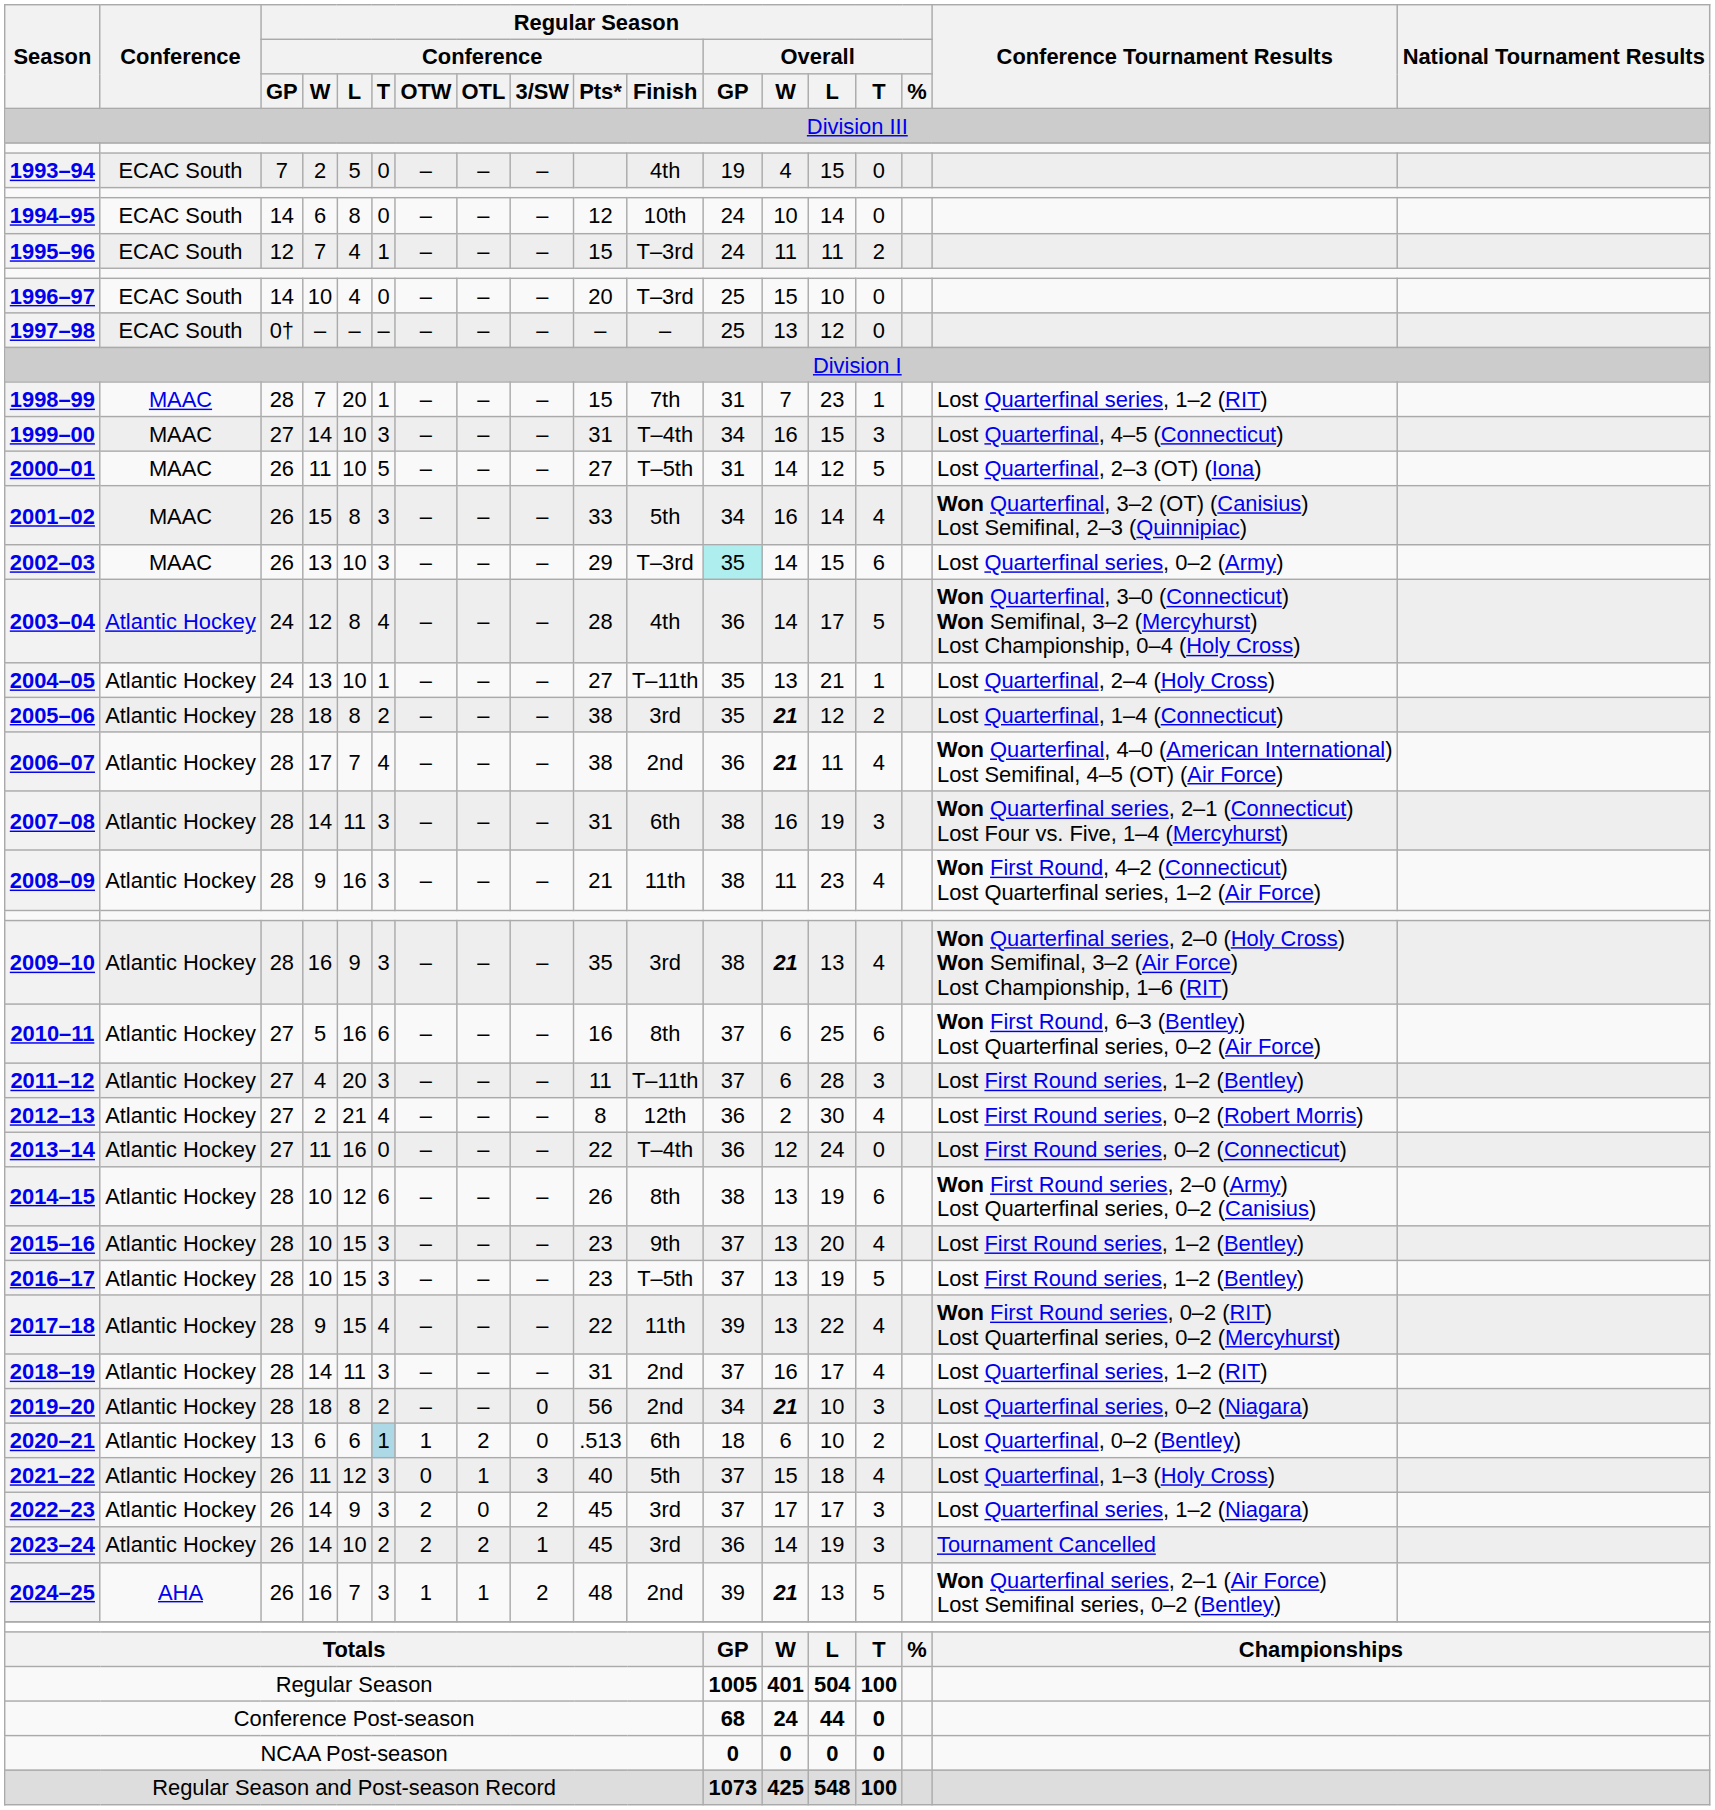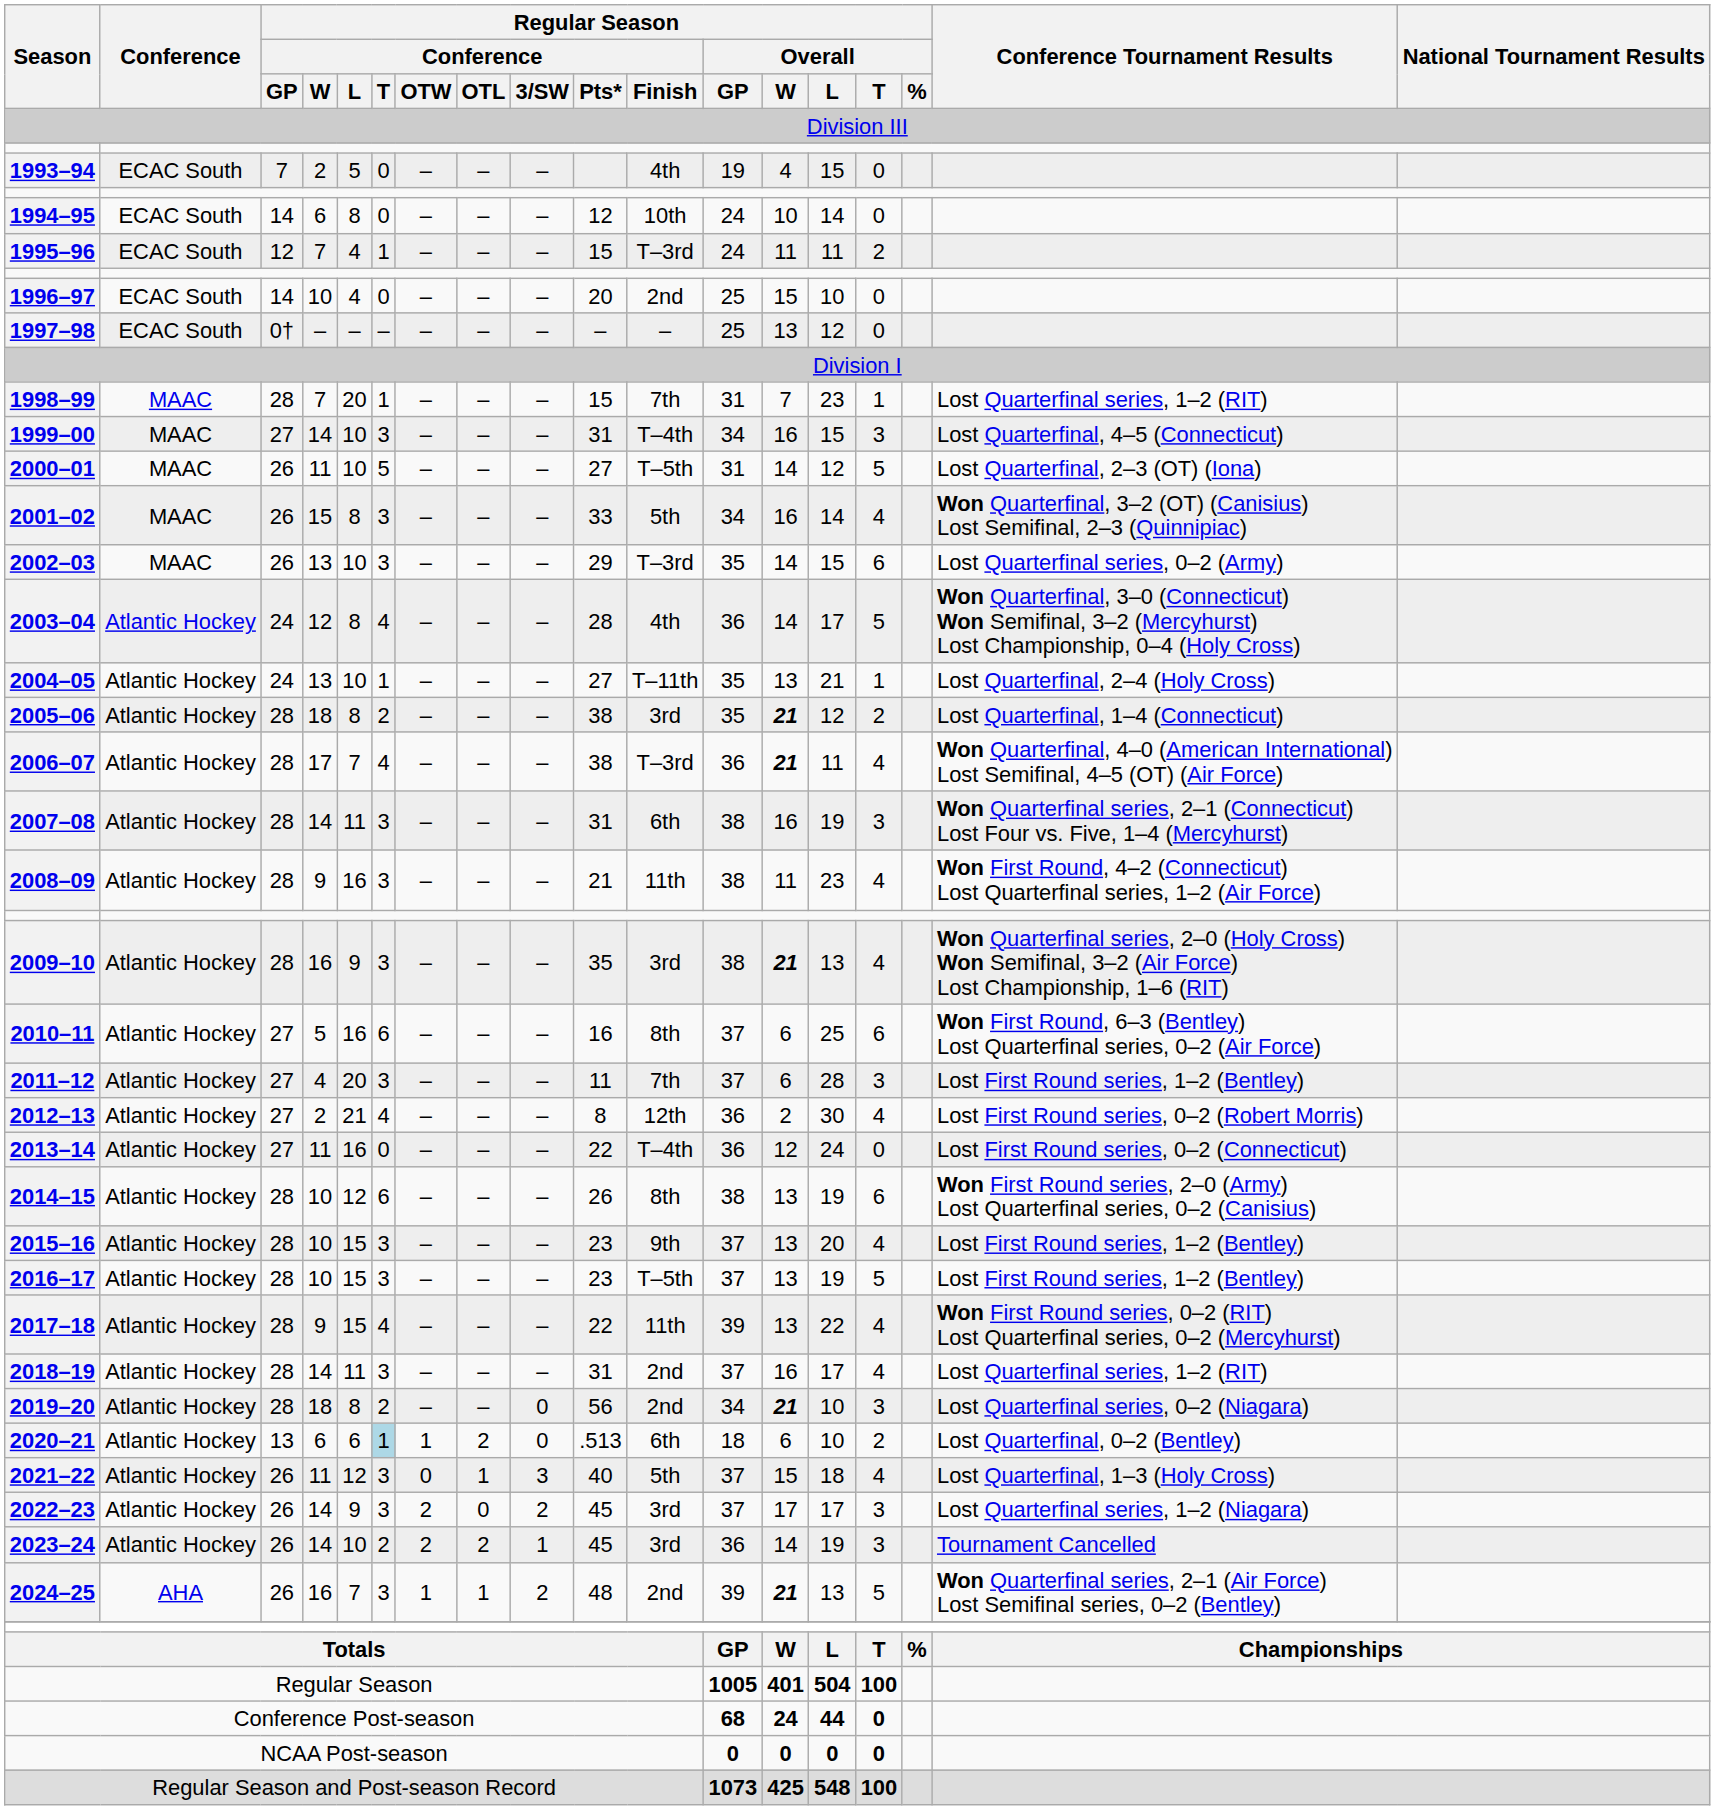(665, 295) T–3rd -> (665, 295) 2nd
(733, 562) paleturquoise background -> (733, 562) no background
(665, 762) 2nd -> (665, 762) T–3rd
(665, 1080) T–11th -> (665, 1080) 7th
